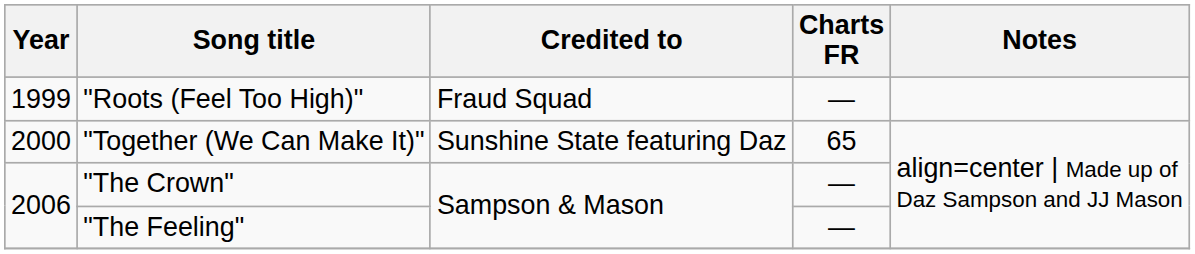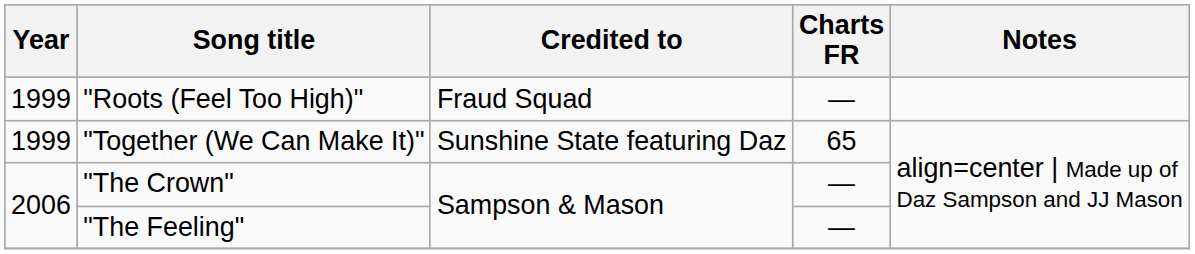(41, 141) 2000 -> (41, 141) 1999
